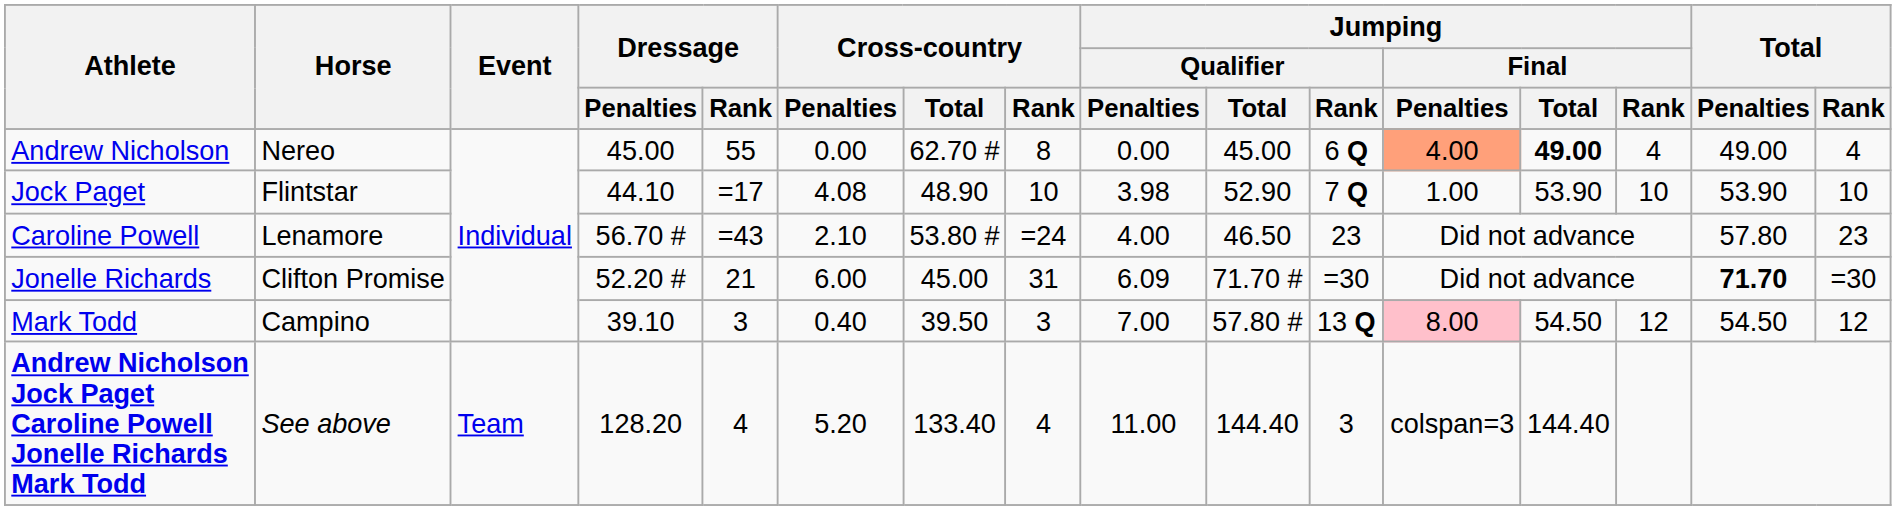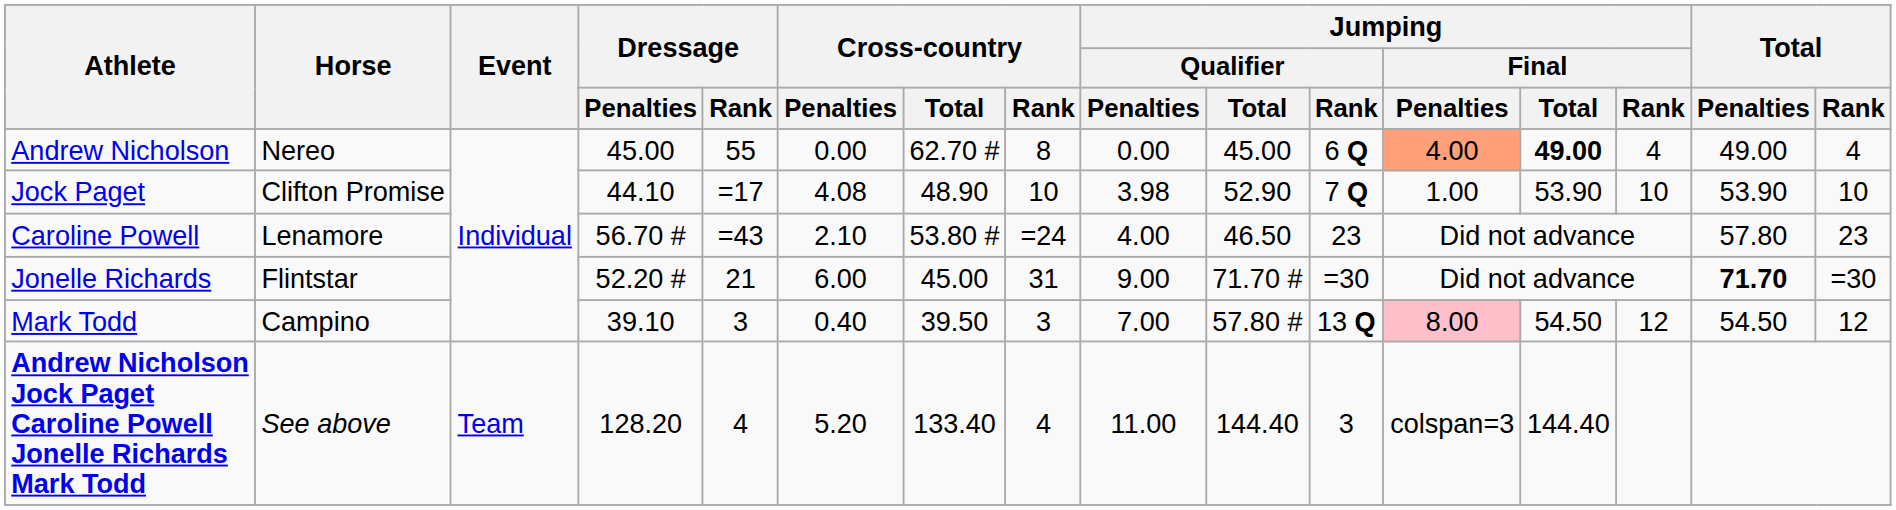(310, 193) Flintstar -> (353, 193) Clifton Promise
(353, 279) Clifton Promise -> (310, 279) Flintstar
(1143, 279) 6.09 -> (1143, 279) 9.00
